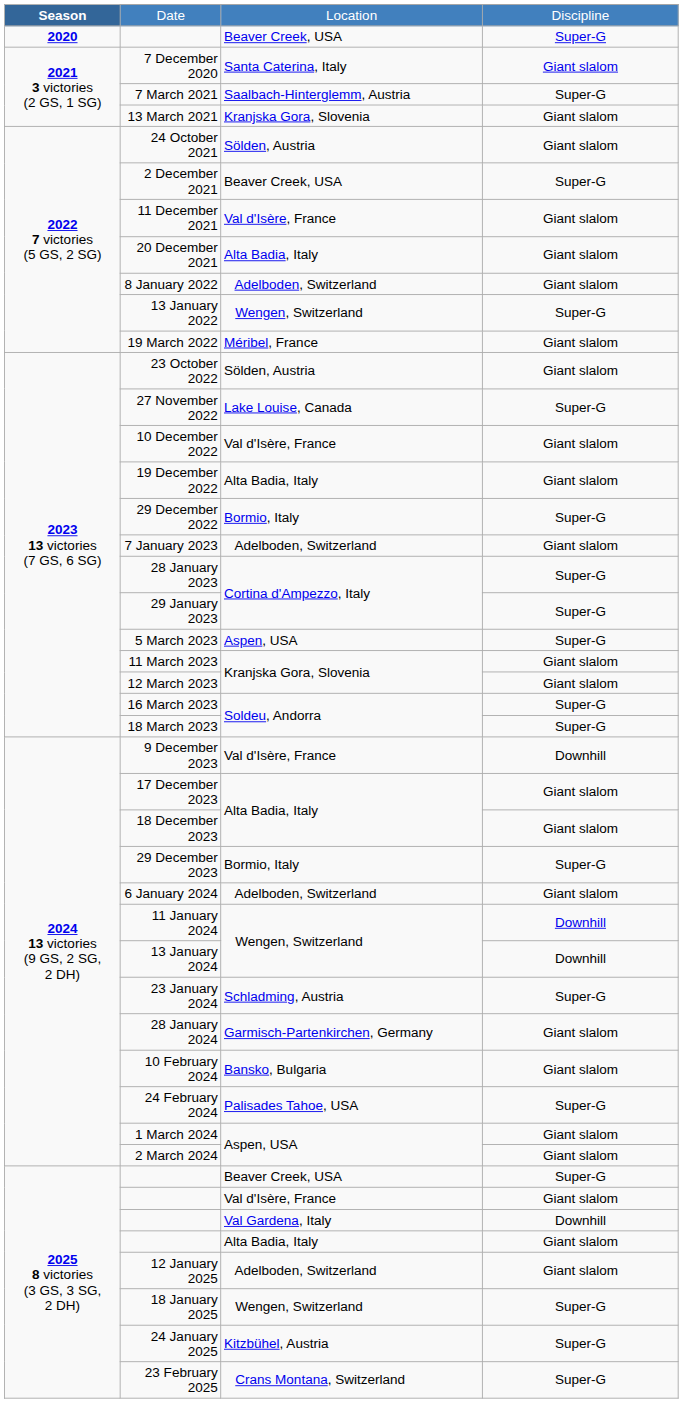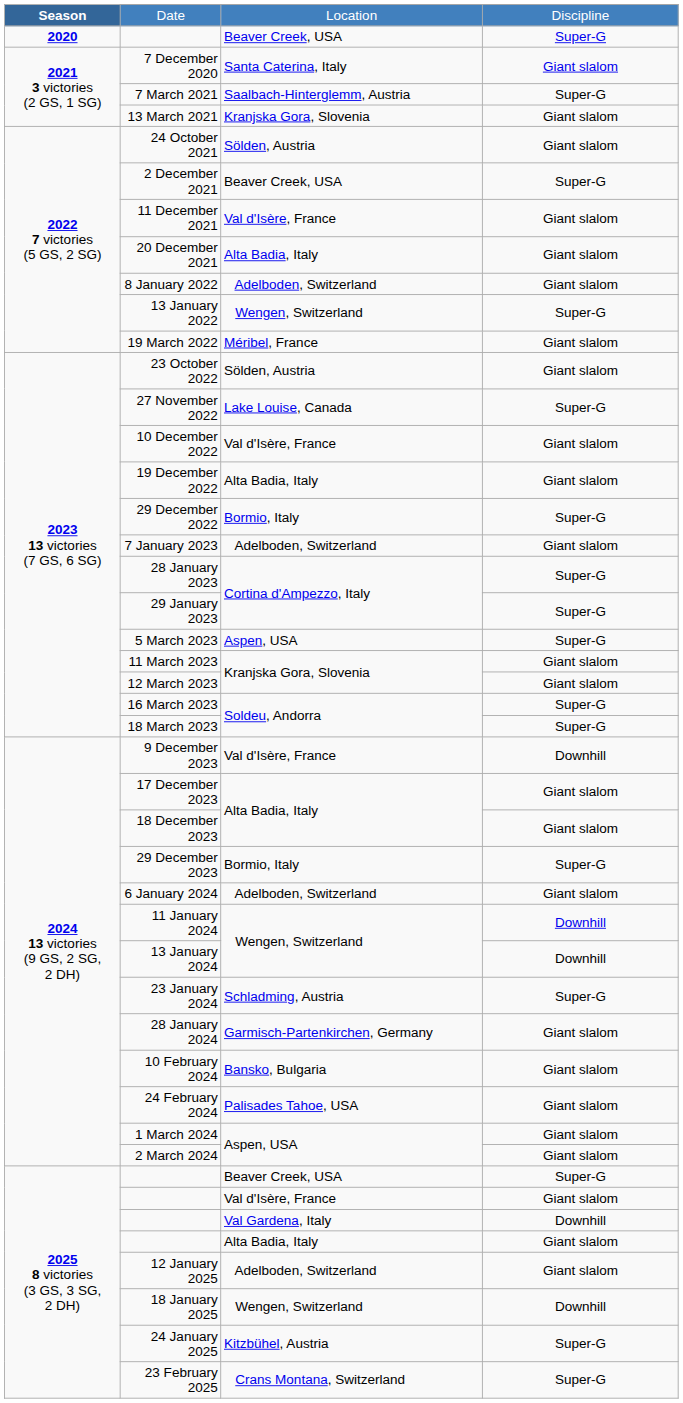(580, 1105) Super-G -> (580, 1105) Giant slalom
(580, 1307) Super-G -> (580, 1307) Downhill
